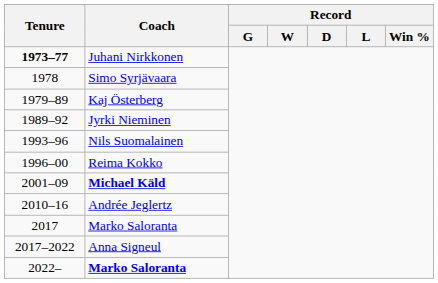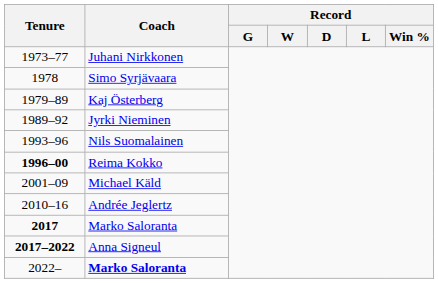(45, 57) bold -> (45, 57) normal
(45, 162) normal -> (45, 162) bold
(127, 183) bold -> (125, 183) normal
(45, 225) normal -> (45, 225) bold
(45, 246) normal -> (45, 246) bold
